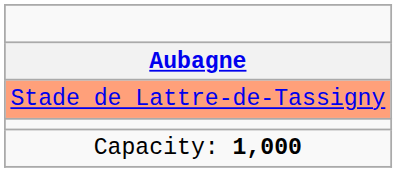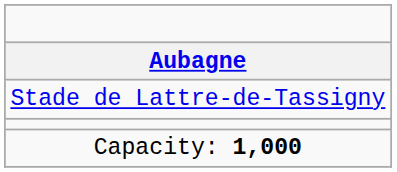(198, 99) lightsalmon background -> (198, 99) no background
